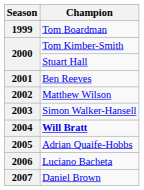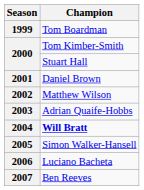(67, 78) Ben Reeves -> (71, 78) Daniel Brown
(89, 111) Simon Walker-Hansell -> (87, 111) Adrian Quaife-Hobbs
(87, 144) Adrian Quaife-Hobbs -> (89, 144) Simon Walker-Hansell
(71, 177) Daniel Brown -> (67, 177) Ben Reeves
